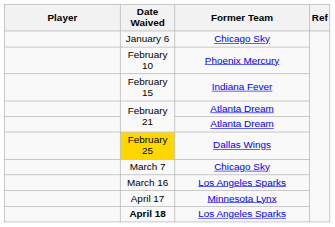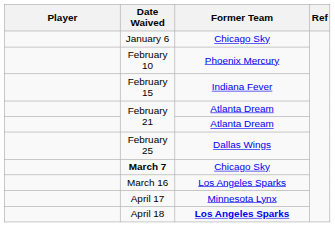(148, 145) gold background -> (148, 145) no background
(148, 167) normal -> (148, 167) bold
(148, 214) bold -> (148, 214) normal
(242, 214) normal -> (242, 214) bold
